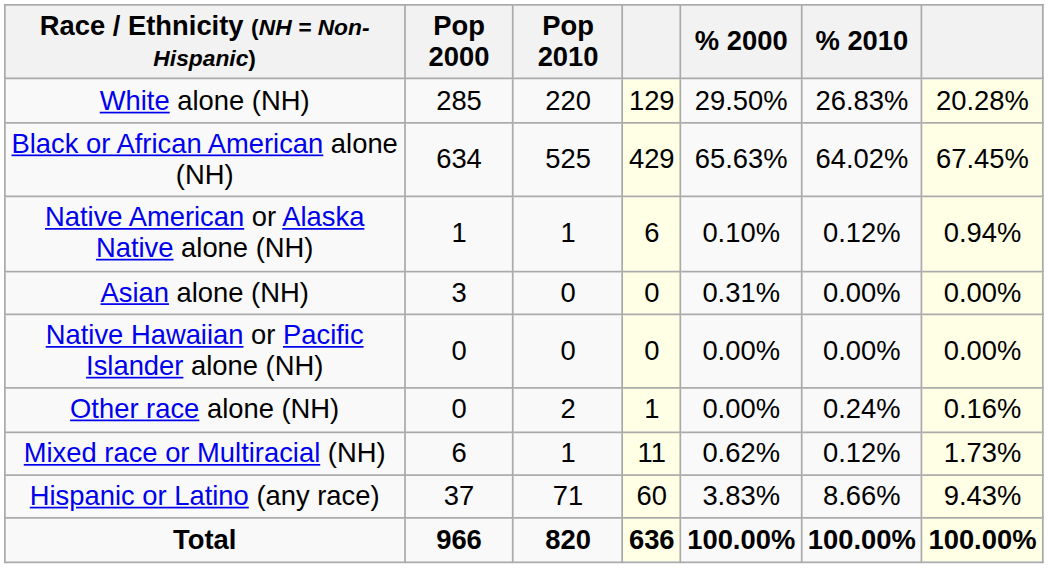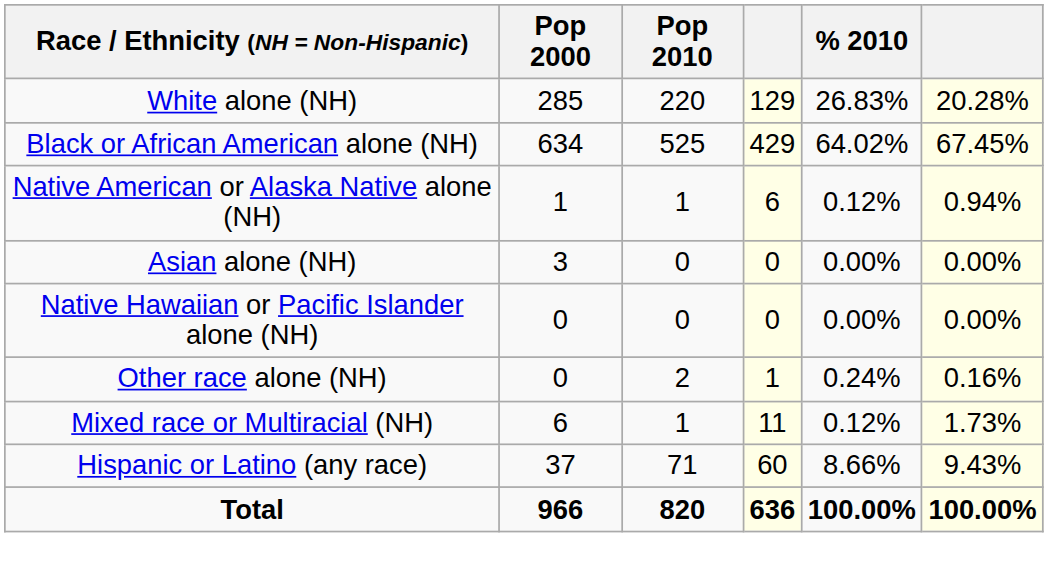- column: (741, 41)
